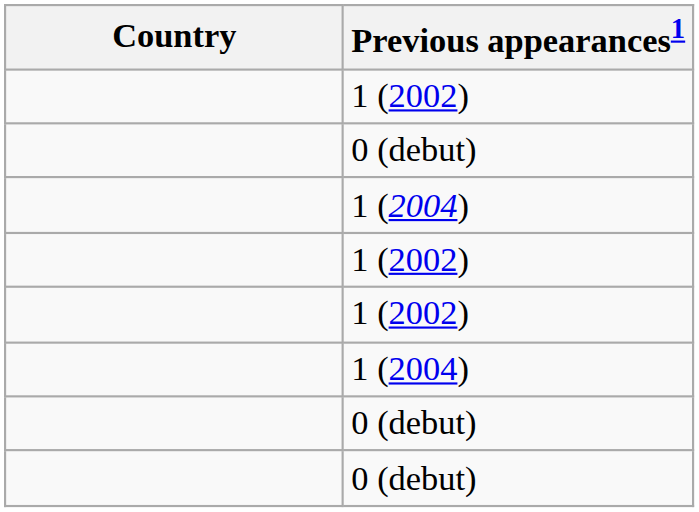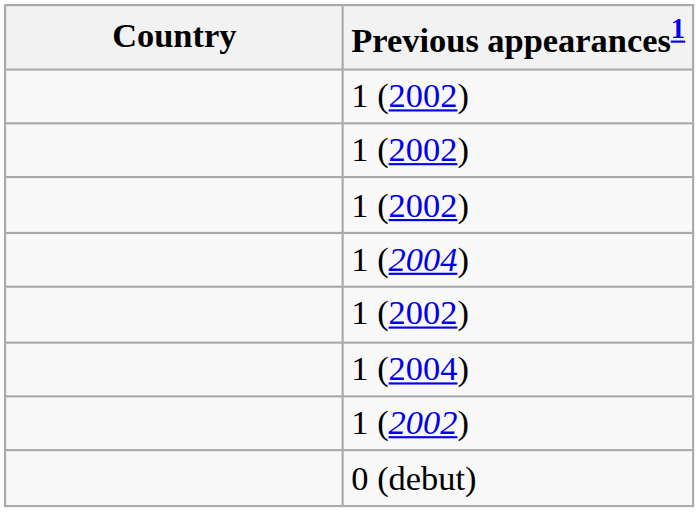(414, 150) 0 (debut) -> (410, 150) 1 (2002)
(410, 204) 1 (2004) -> (410, 204) 1 (2002)
(410, 259) 1 (2002) -> (410, 259) 1 (2004)
(414, 422) 0 (debut) -> (410, 422) 1 (2002)
